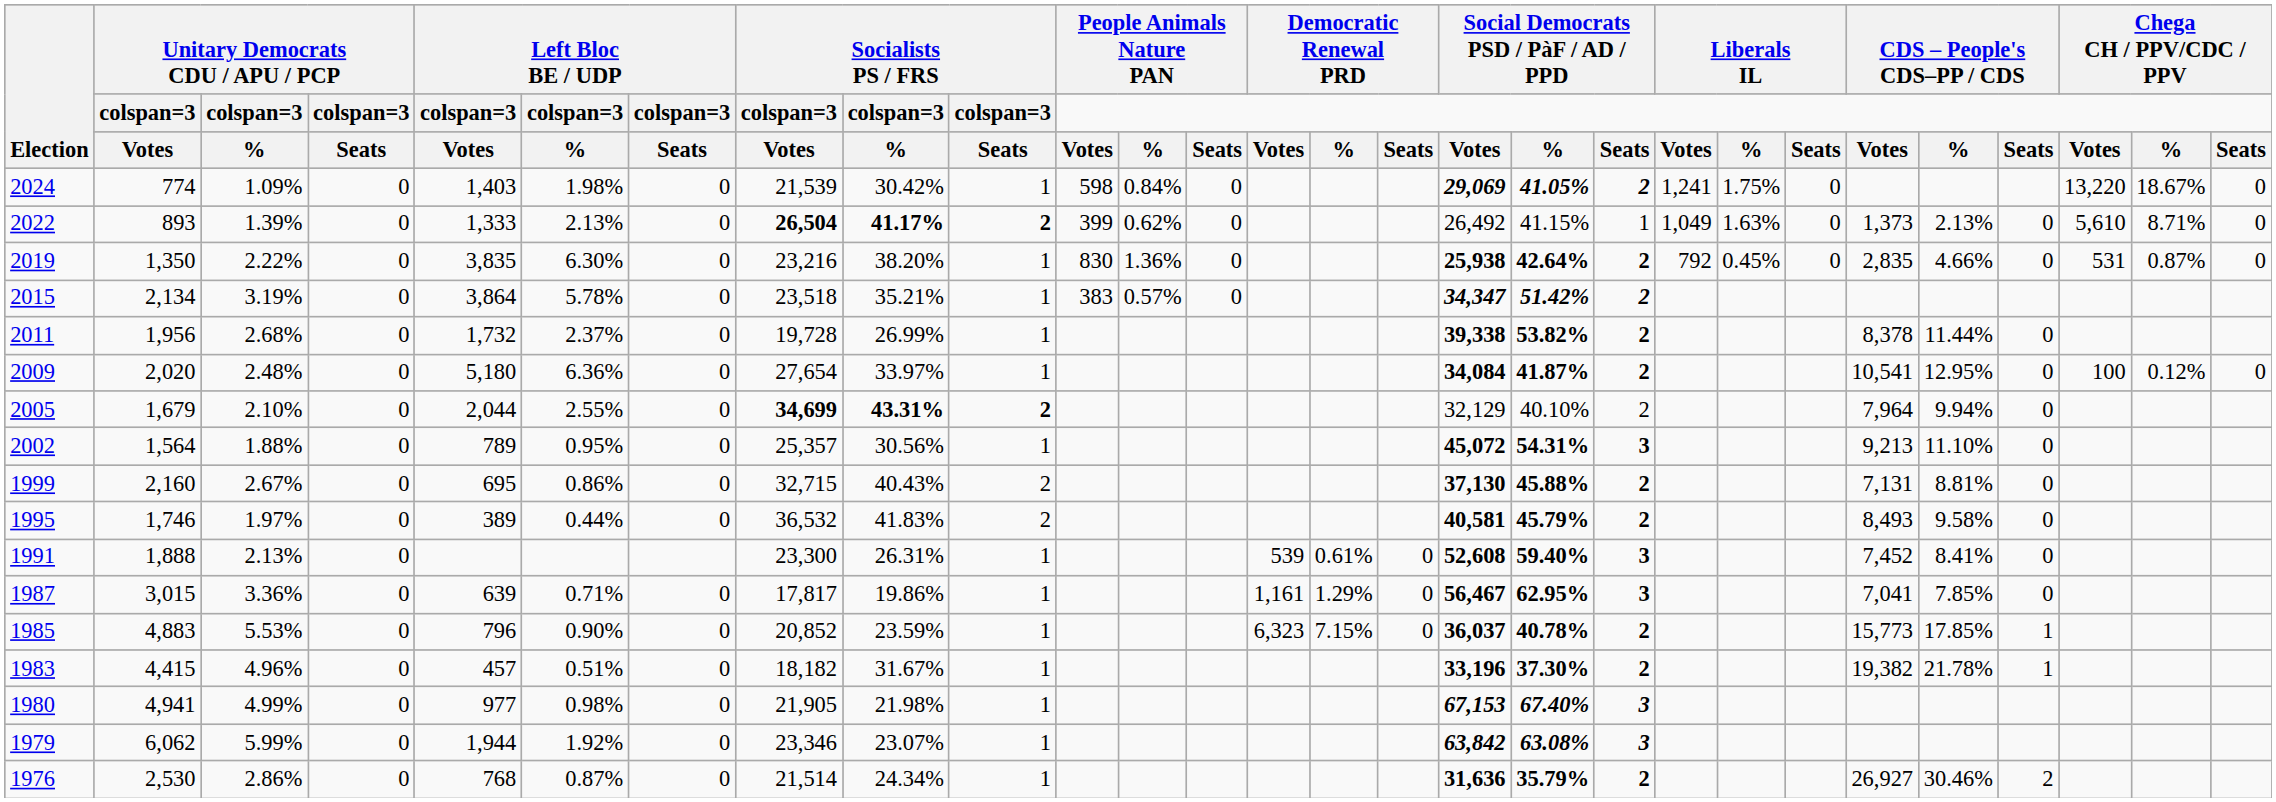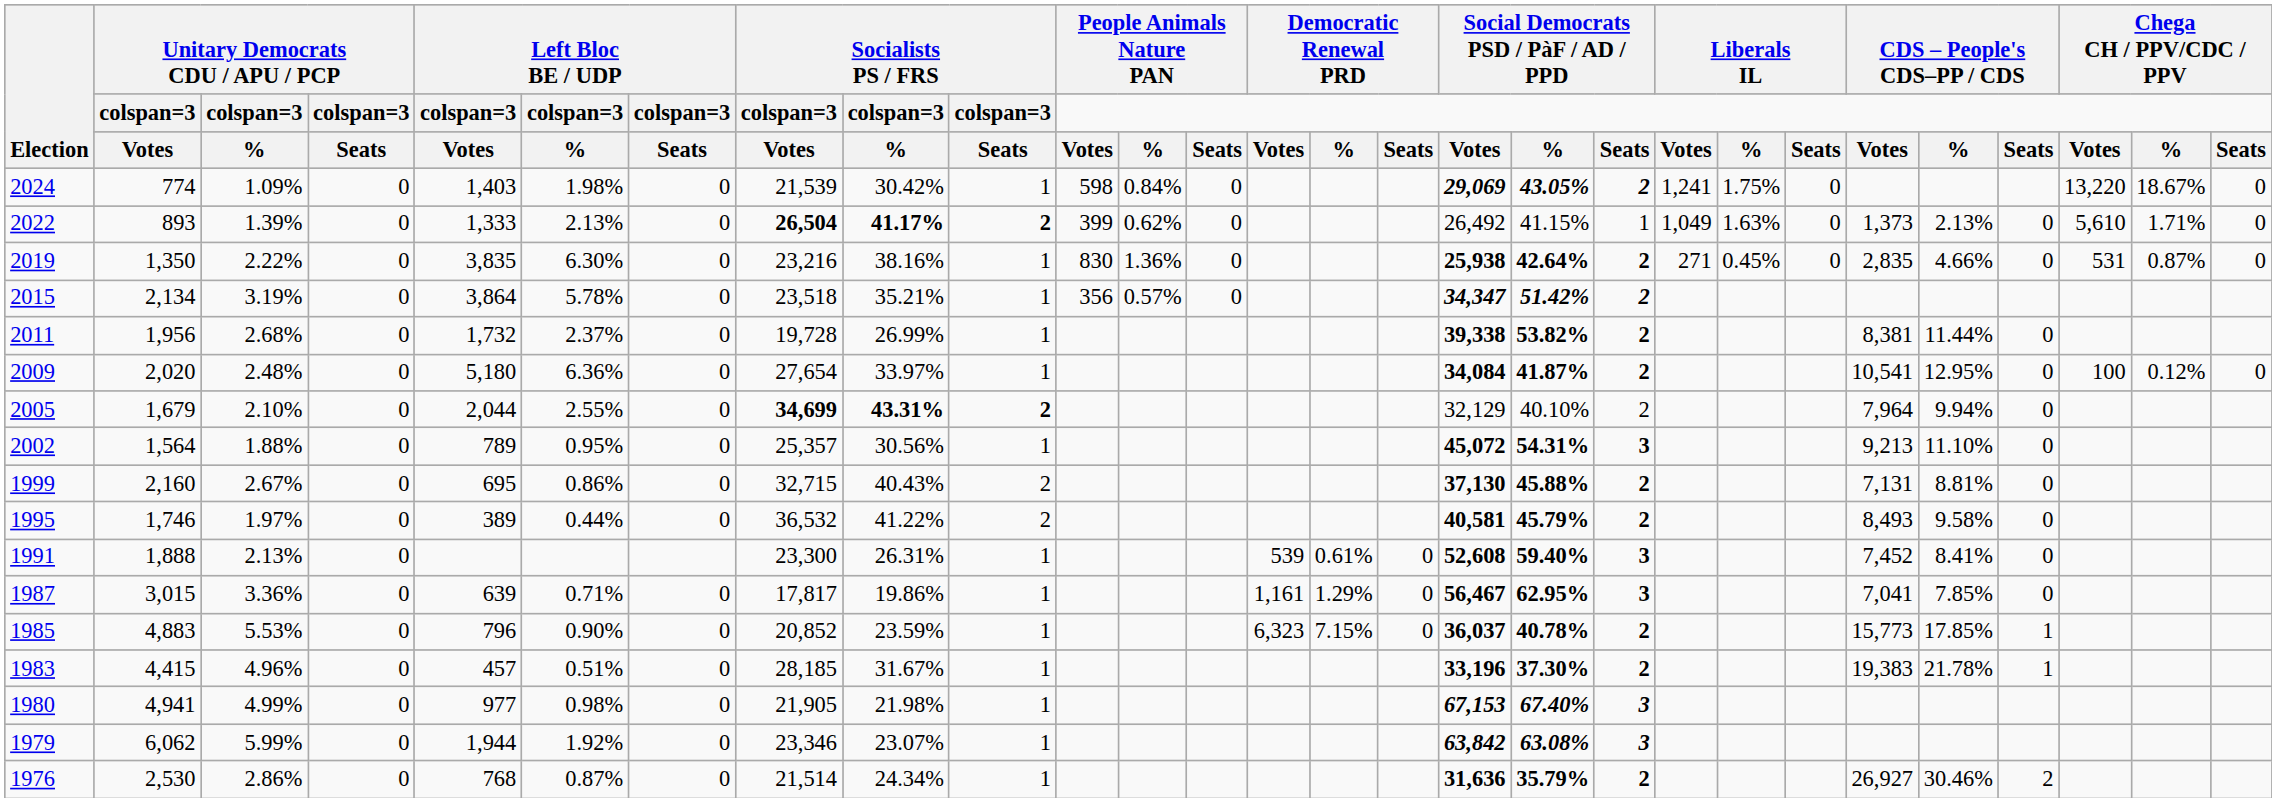(1555, 186) 41.05% -> (1555, 186) 43.05%
(2177, 223) 8.71% -> (2177, 223) 1.71%
(909, 260) 38.20% -> (909, 260) 38.16%
(1695, 260) 792 -> (1695, 260) 271
(1096, 297) 383 -> (1096, 297) 356
(1888, 334) 8,378 -> (1888, 334) 8,381
(909, 519) 41.83% -> (909, 519) 41.22%
(806, 667) 18,182 -> (806, 667) 28,185
(1882, 667) 19,382 -> (1882, 667) 19,383
